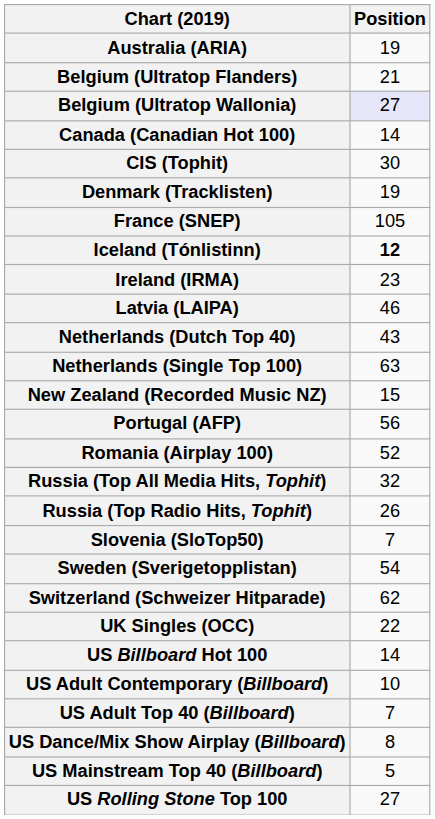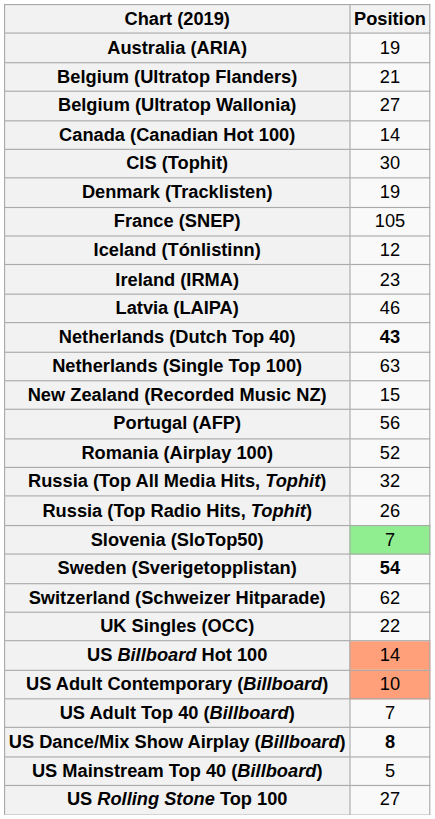(390, 105) lavender background -> (390, 105) no background
(390, 250) bold -> (390, 250) normal
(390, 337) normal -> (390, 337) bold
(390, 539) no background -> (390, 539) lightgreen background
(390, 568) normal -> (390, 568) bold
(390, 655) no background -> (390, 655) lightsalmon background
(390, 684) no background -> (390, 684) lightsalmon background
(390, 742) normal -> (390, 742) bold
